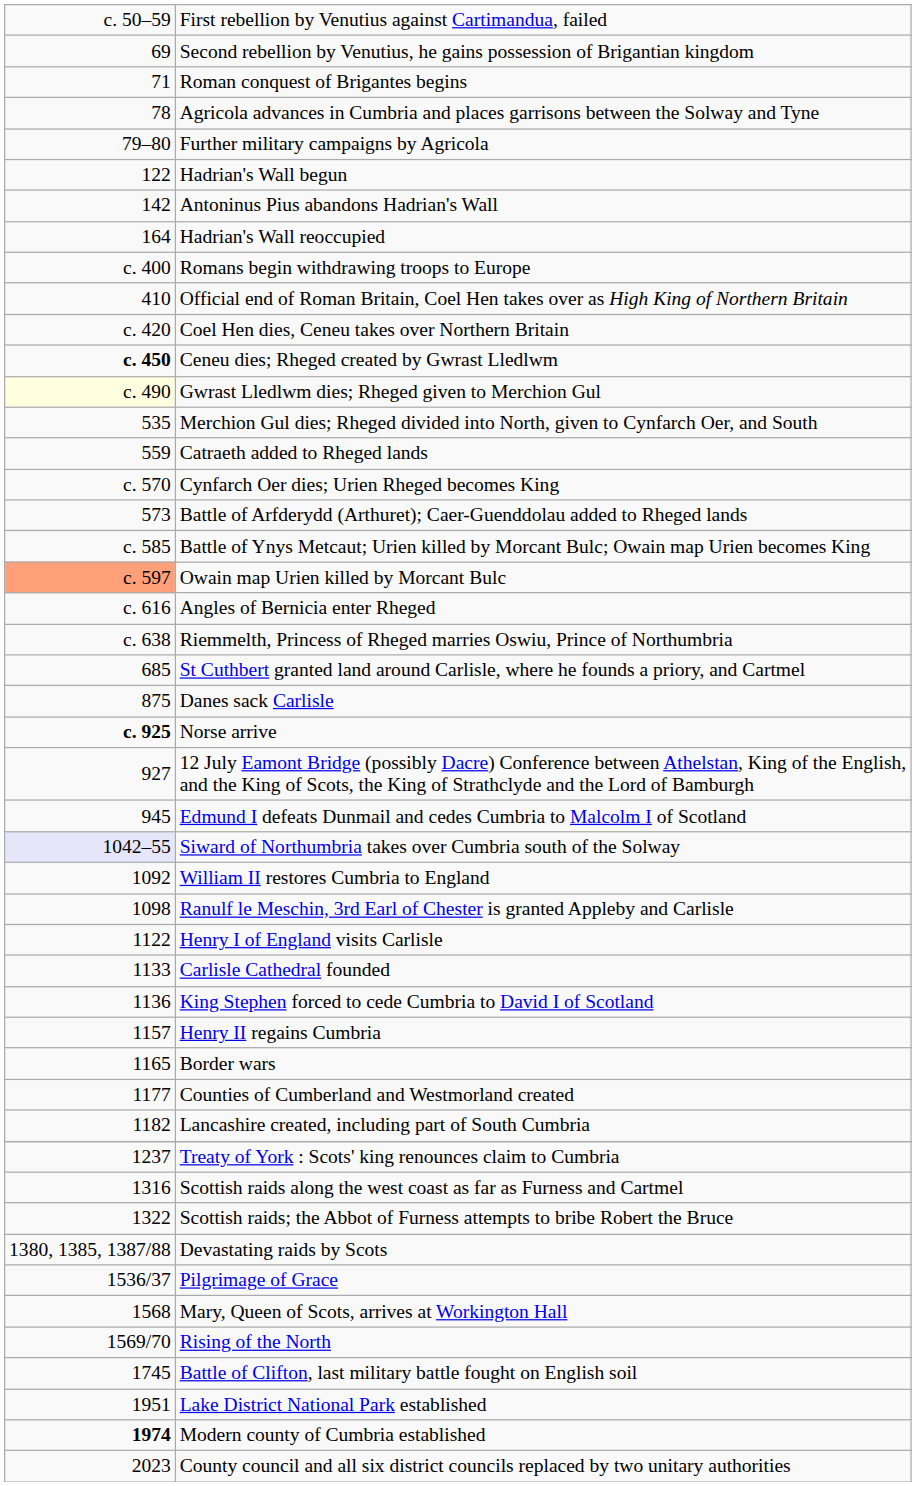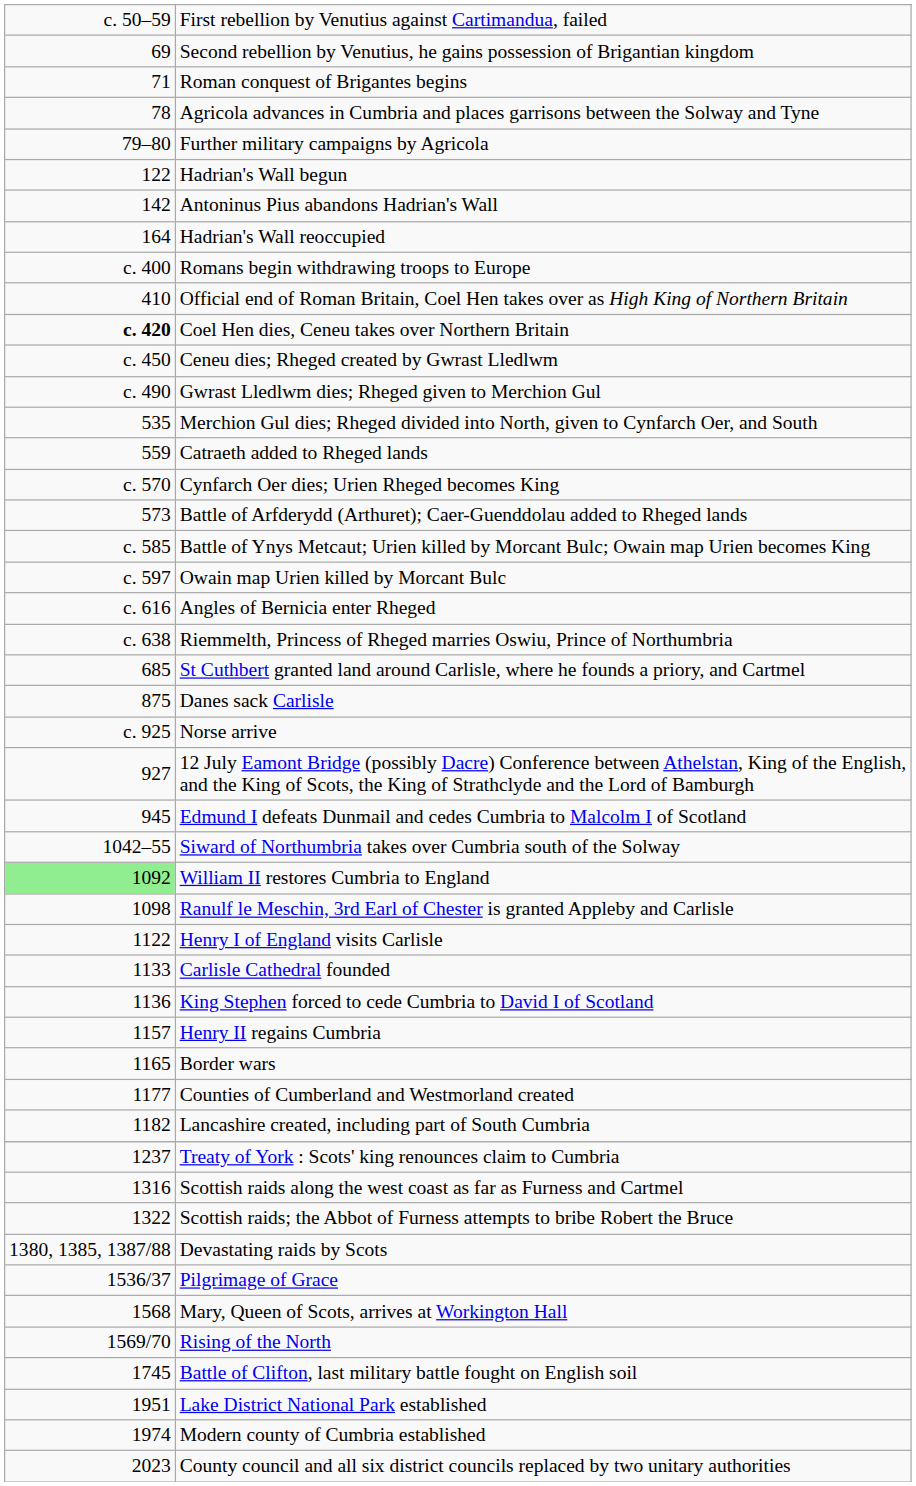(147, 329) normal -> (147, 329) bold
(147, 360) bold -> (147, 360) normal
(147, 391) lightyellow background -> (147, 391) no background
(147, 577) lightsalmon background -> (147, 577) no background
(147, 732) bold -> (147, 732) normal
(137, 846) lavender background -> (137, 846) no background
(151, 877) no background -> (151, 877) lightgreen background
(151, 1435) bold -> (151, 1435) normal
